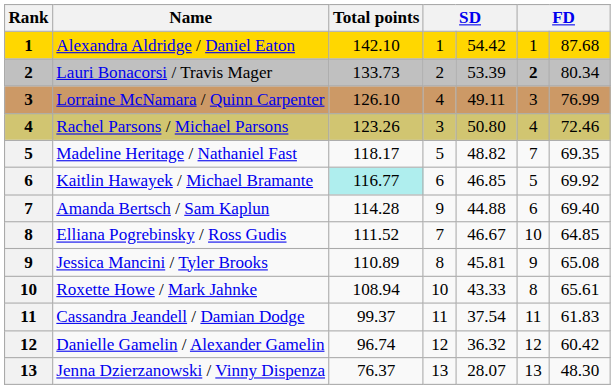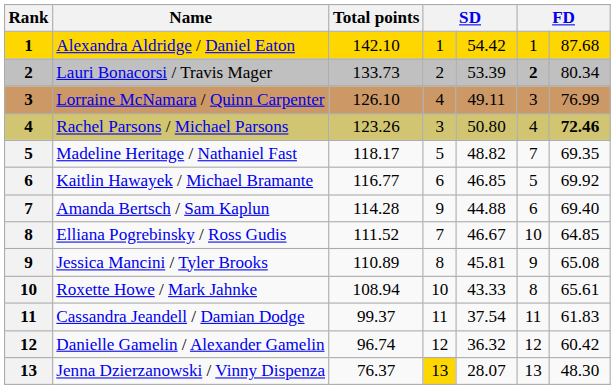(580, 126) normal -> (580, 126) bold
(376, 180) paleturquoise background -> (376, 180) no background
(440, 371) no background -> (440, 371) gold background
